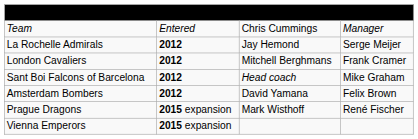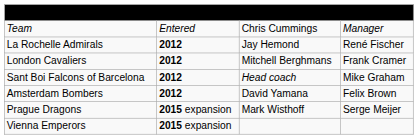(372, 45) Serge Meijer -> (373, 45) René Fischer
(373, 110) René Fischer -> (372, 110) Serge Meijer
